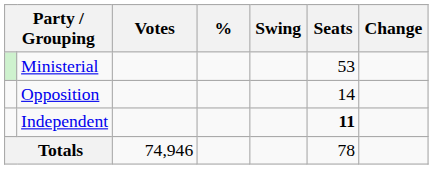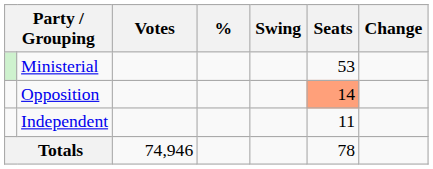(346, 94) no background -> (346, 94) lightsalmon background
(347, 121) bold -> (347, 121) normal
